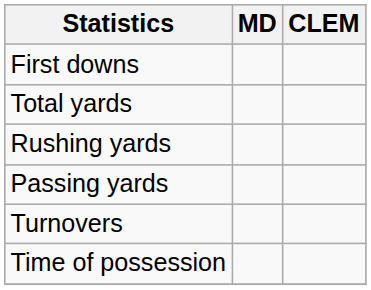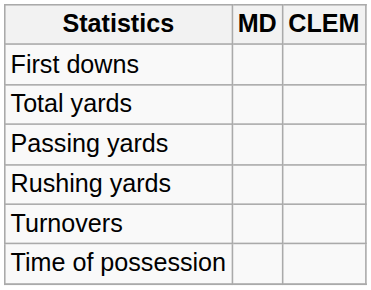rows swapped: (91, 143) <-> (89, 183)
